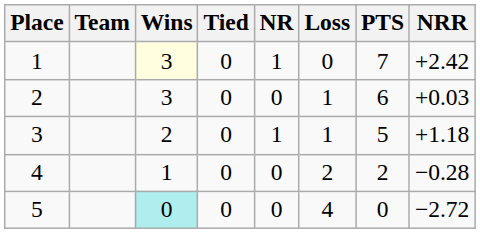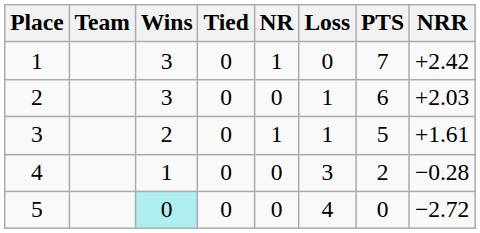(167, 60) lightyellow background -> (167, 60) no background
(442, 97) +0.03 -> (442, 97) +2.03
(442, 135) +1.18 -> (442, 135) +1.61
(327, 172) 2 -> (327, 172) 3
